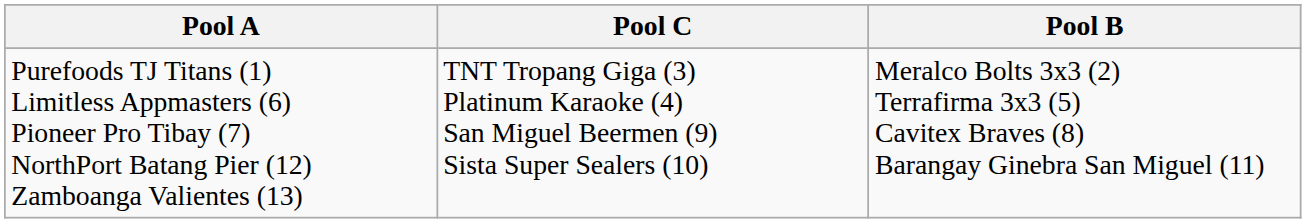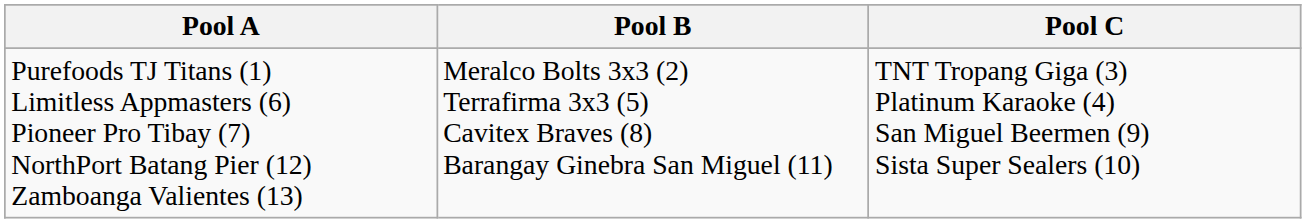columns swapped: (1085, 26) <-> (653, 26)
